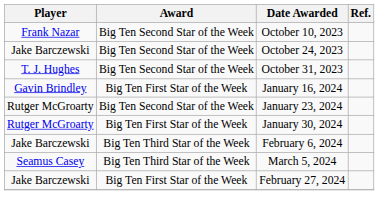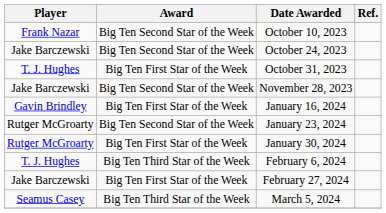(176, 69) Big Ten Second Star of the Week -> (176, 69) Big Ten First Star of the Week
+ row: (306, 87)
(50, 143) Jake Barczewski -> (50, 161) T. J. Hughes
rows swapped: (302, 180) <-> (302, 161)
